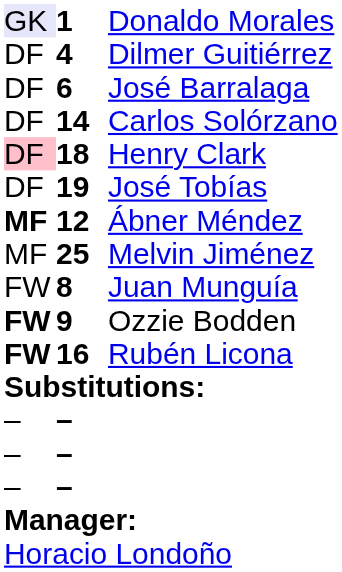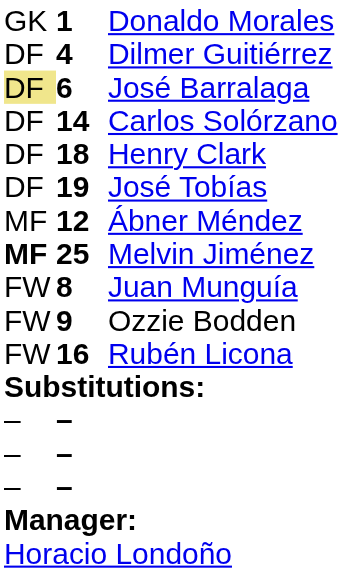(26, 21) lavender background -> (26, 21) no background
(24, 87) no background -> (24, 87) khaki background
(24, 154) pink background -> (24, 154) no background
(26, 220) bold -> (26, 220) normal
(26, 254) normal -> (26, 254) bold
(27, 320) bold -> (27, 320) normal
(27, 353) bold -> (27, 353) normal
